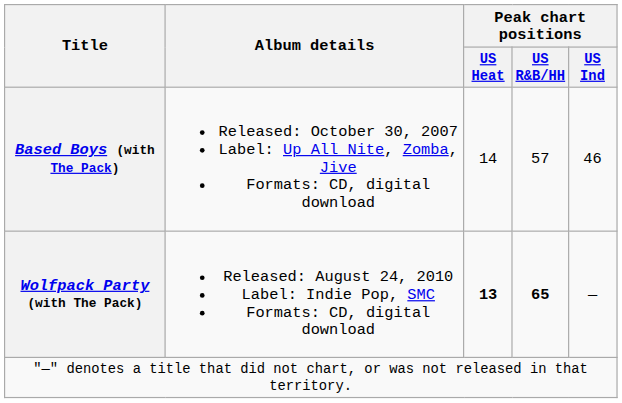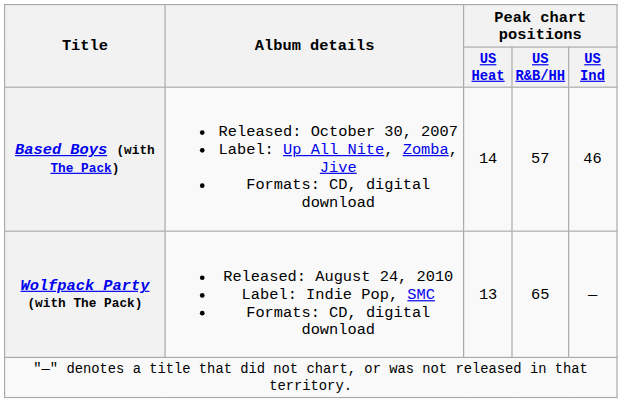(488, 294) bold -> (488, 294) normal
(540, 294) bold -> (540, 294) normal
